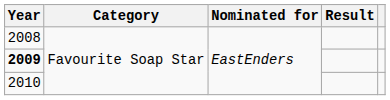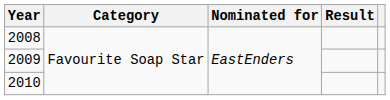(24, 61) bold -> (24, 61) normal
